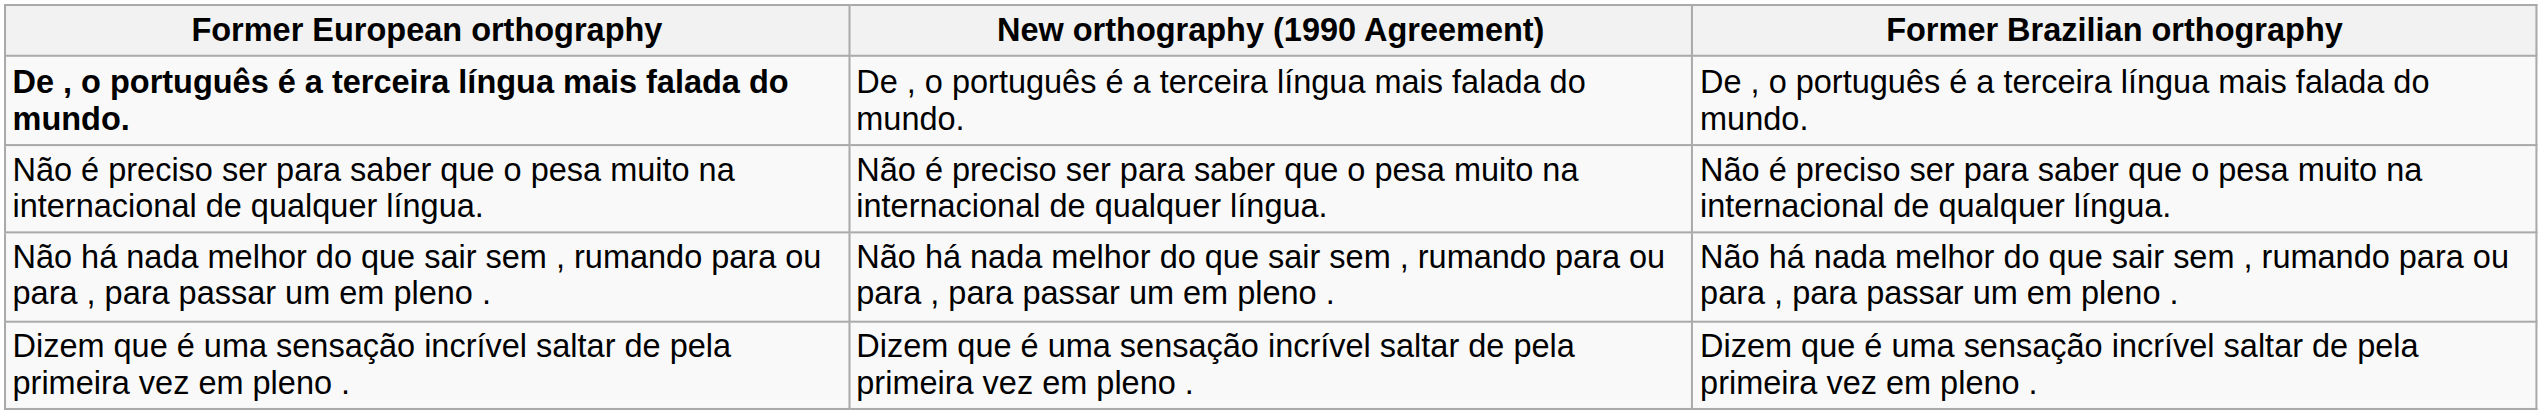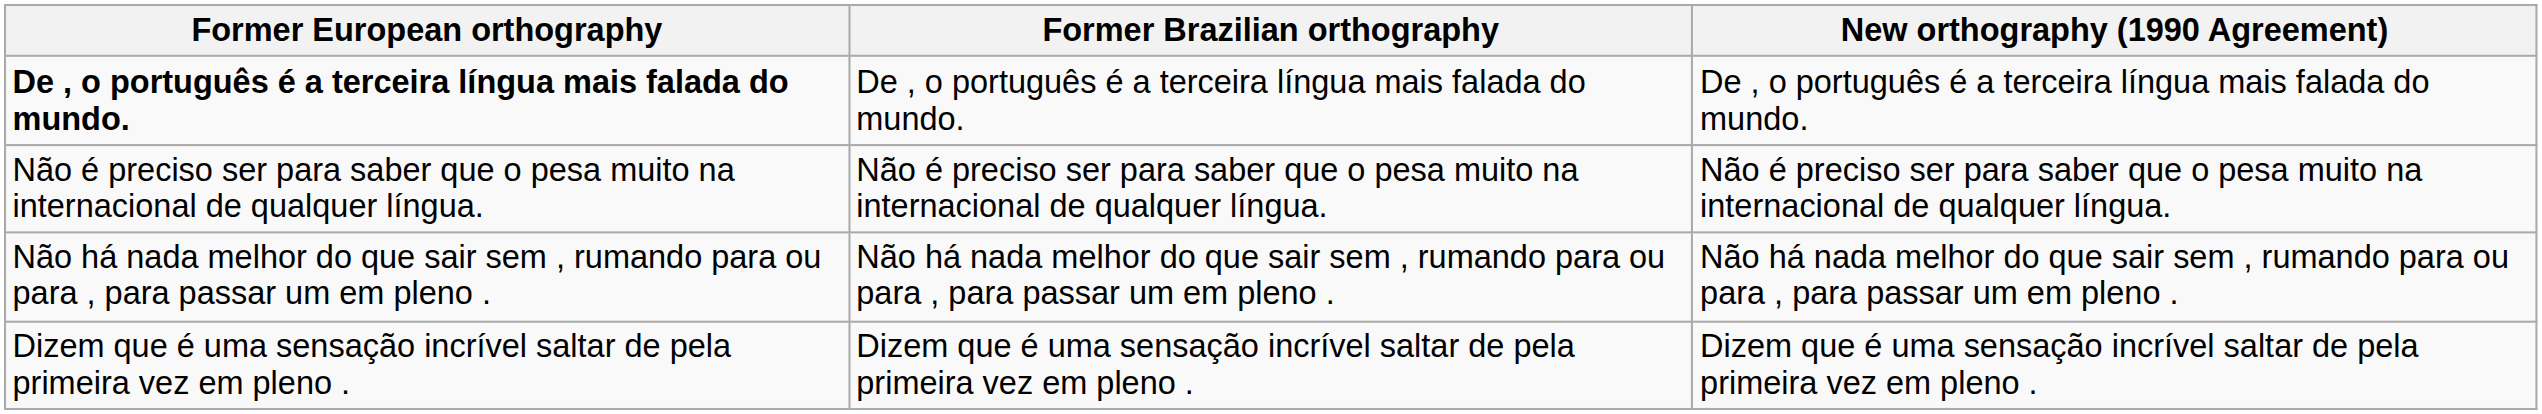columns swapped: (2114, 30) <-> (1271, 30)
